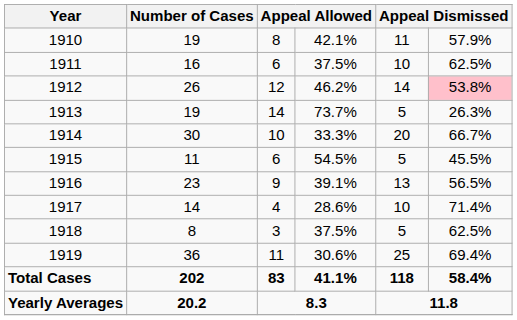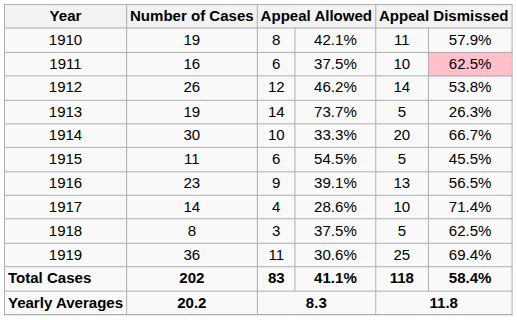(470, 64) no background -> (470, 64) pink background
(470, 87) pink background -> (470, 87) no background
